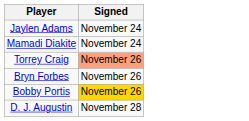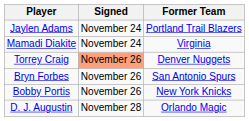+ column: (194, 12)
(111, 92) gold background -> (111, 92) no background
